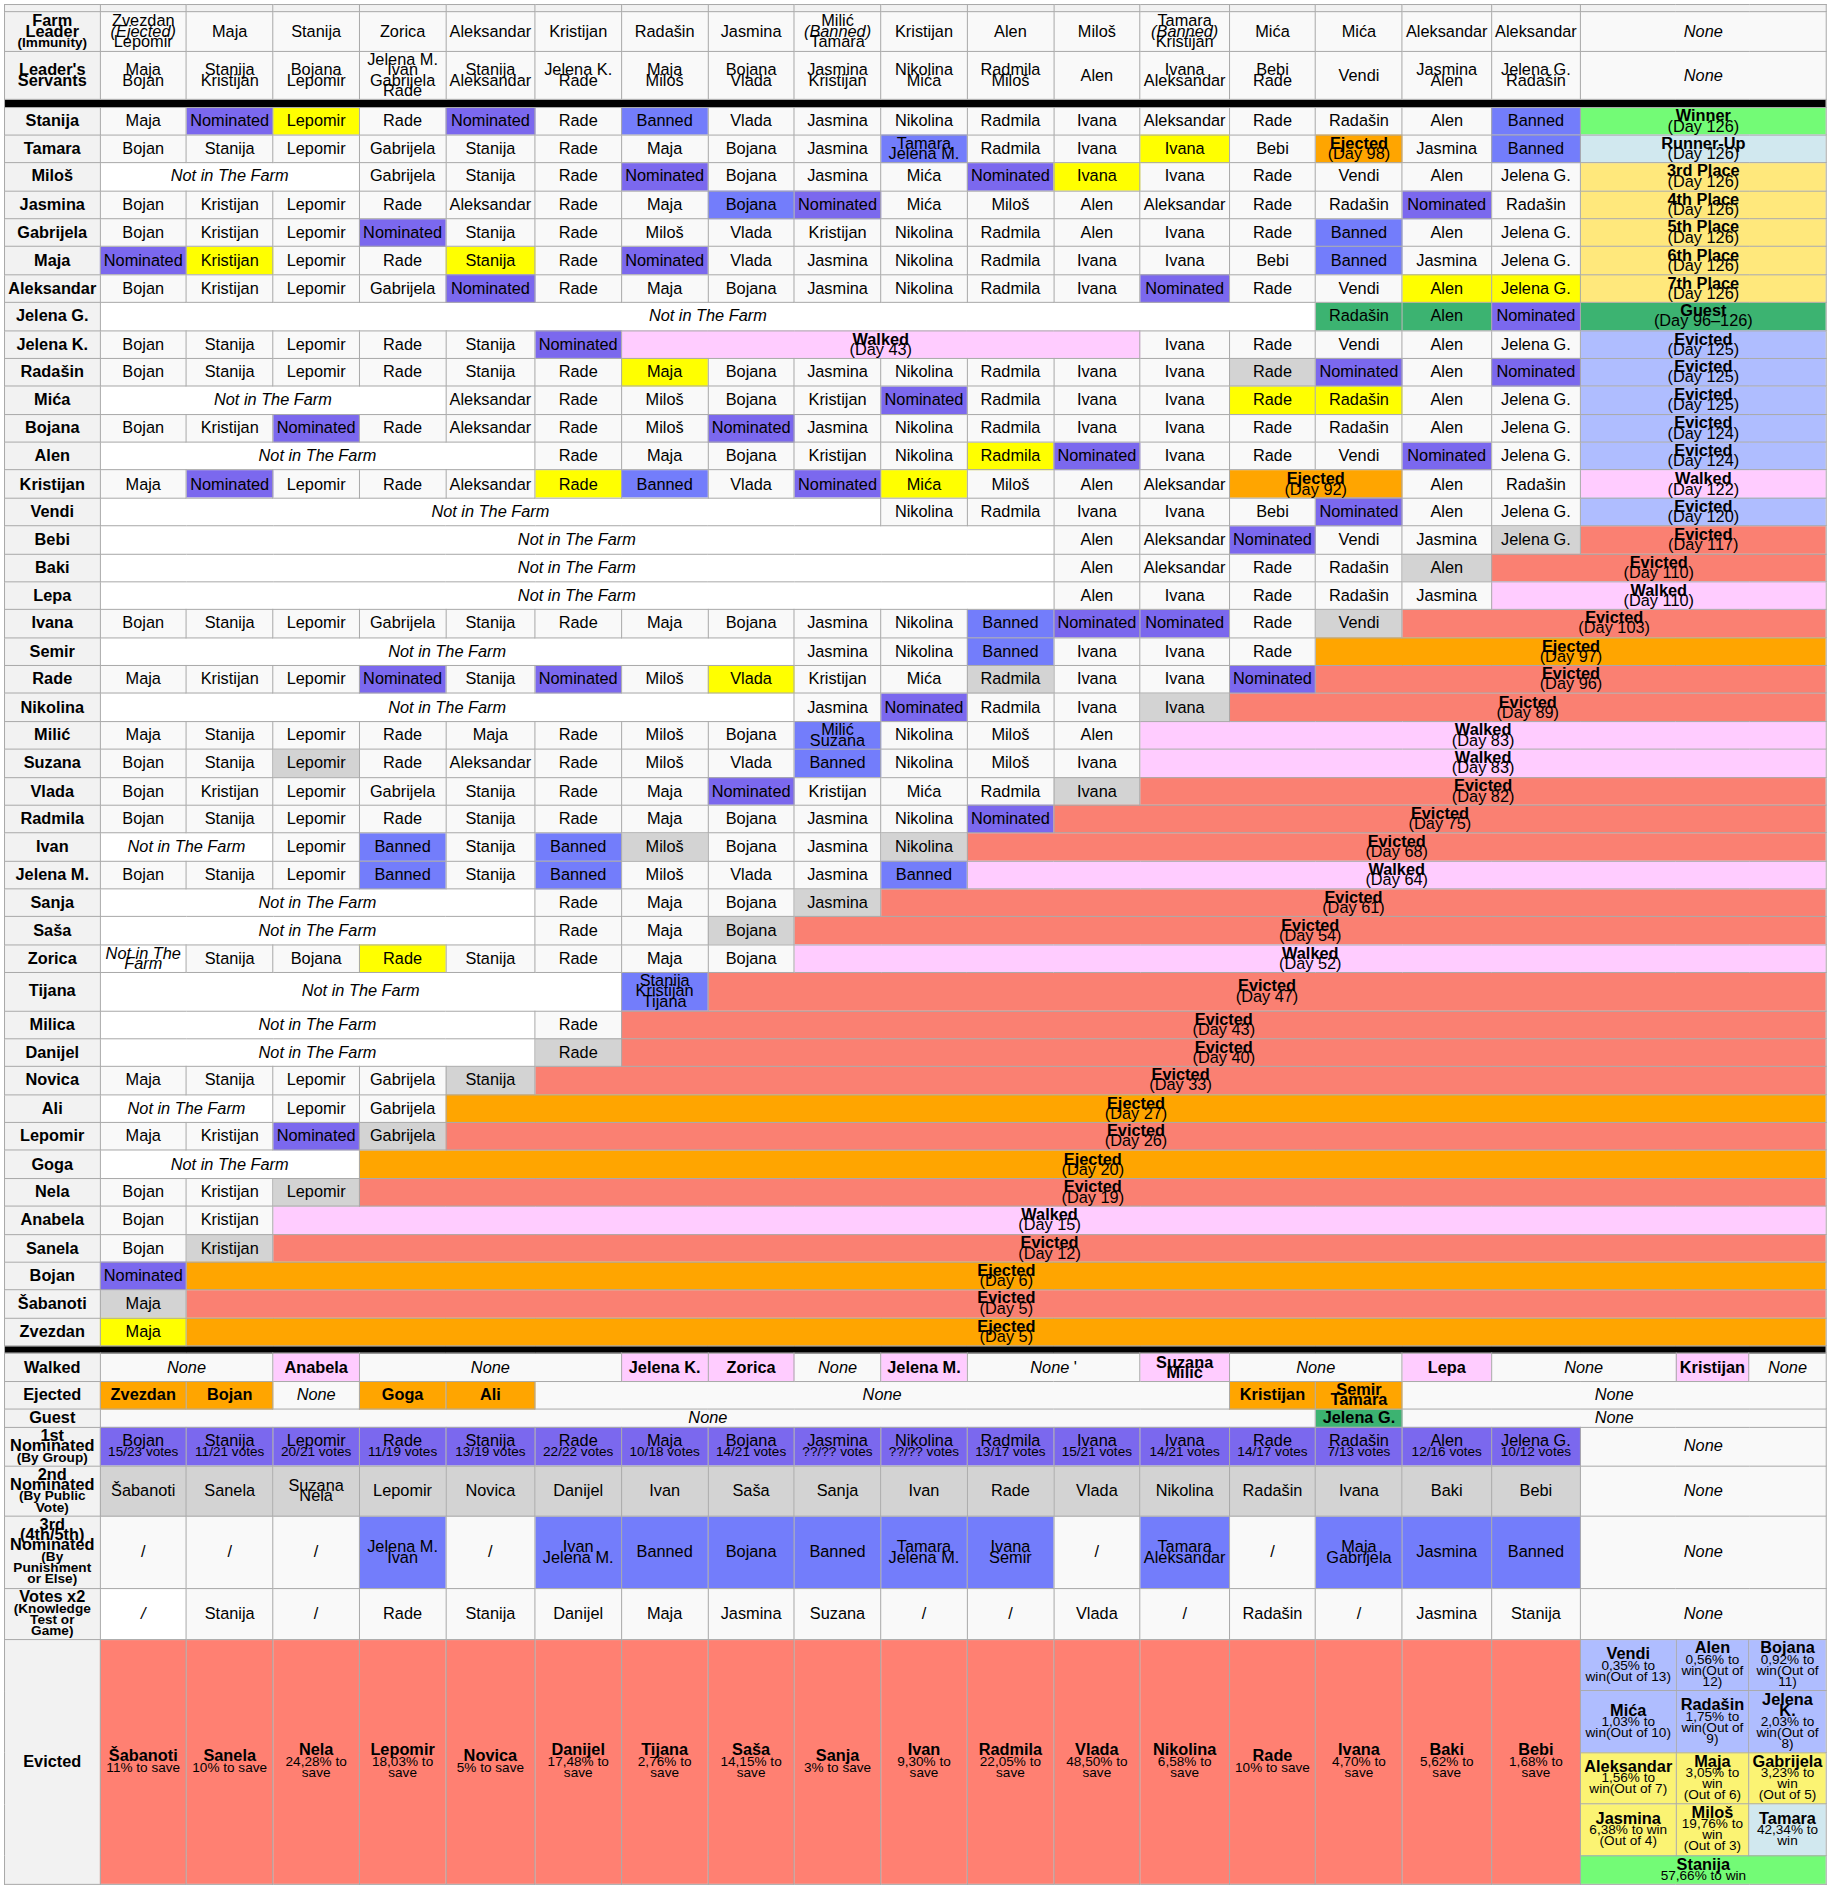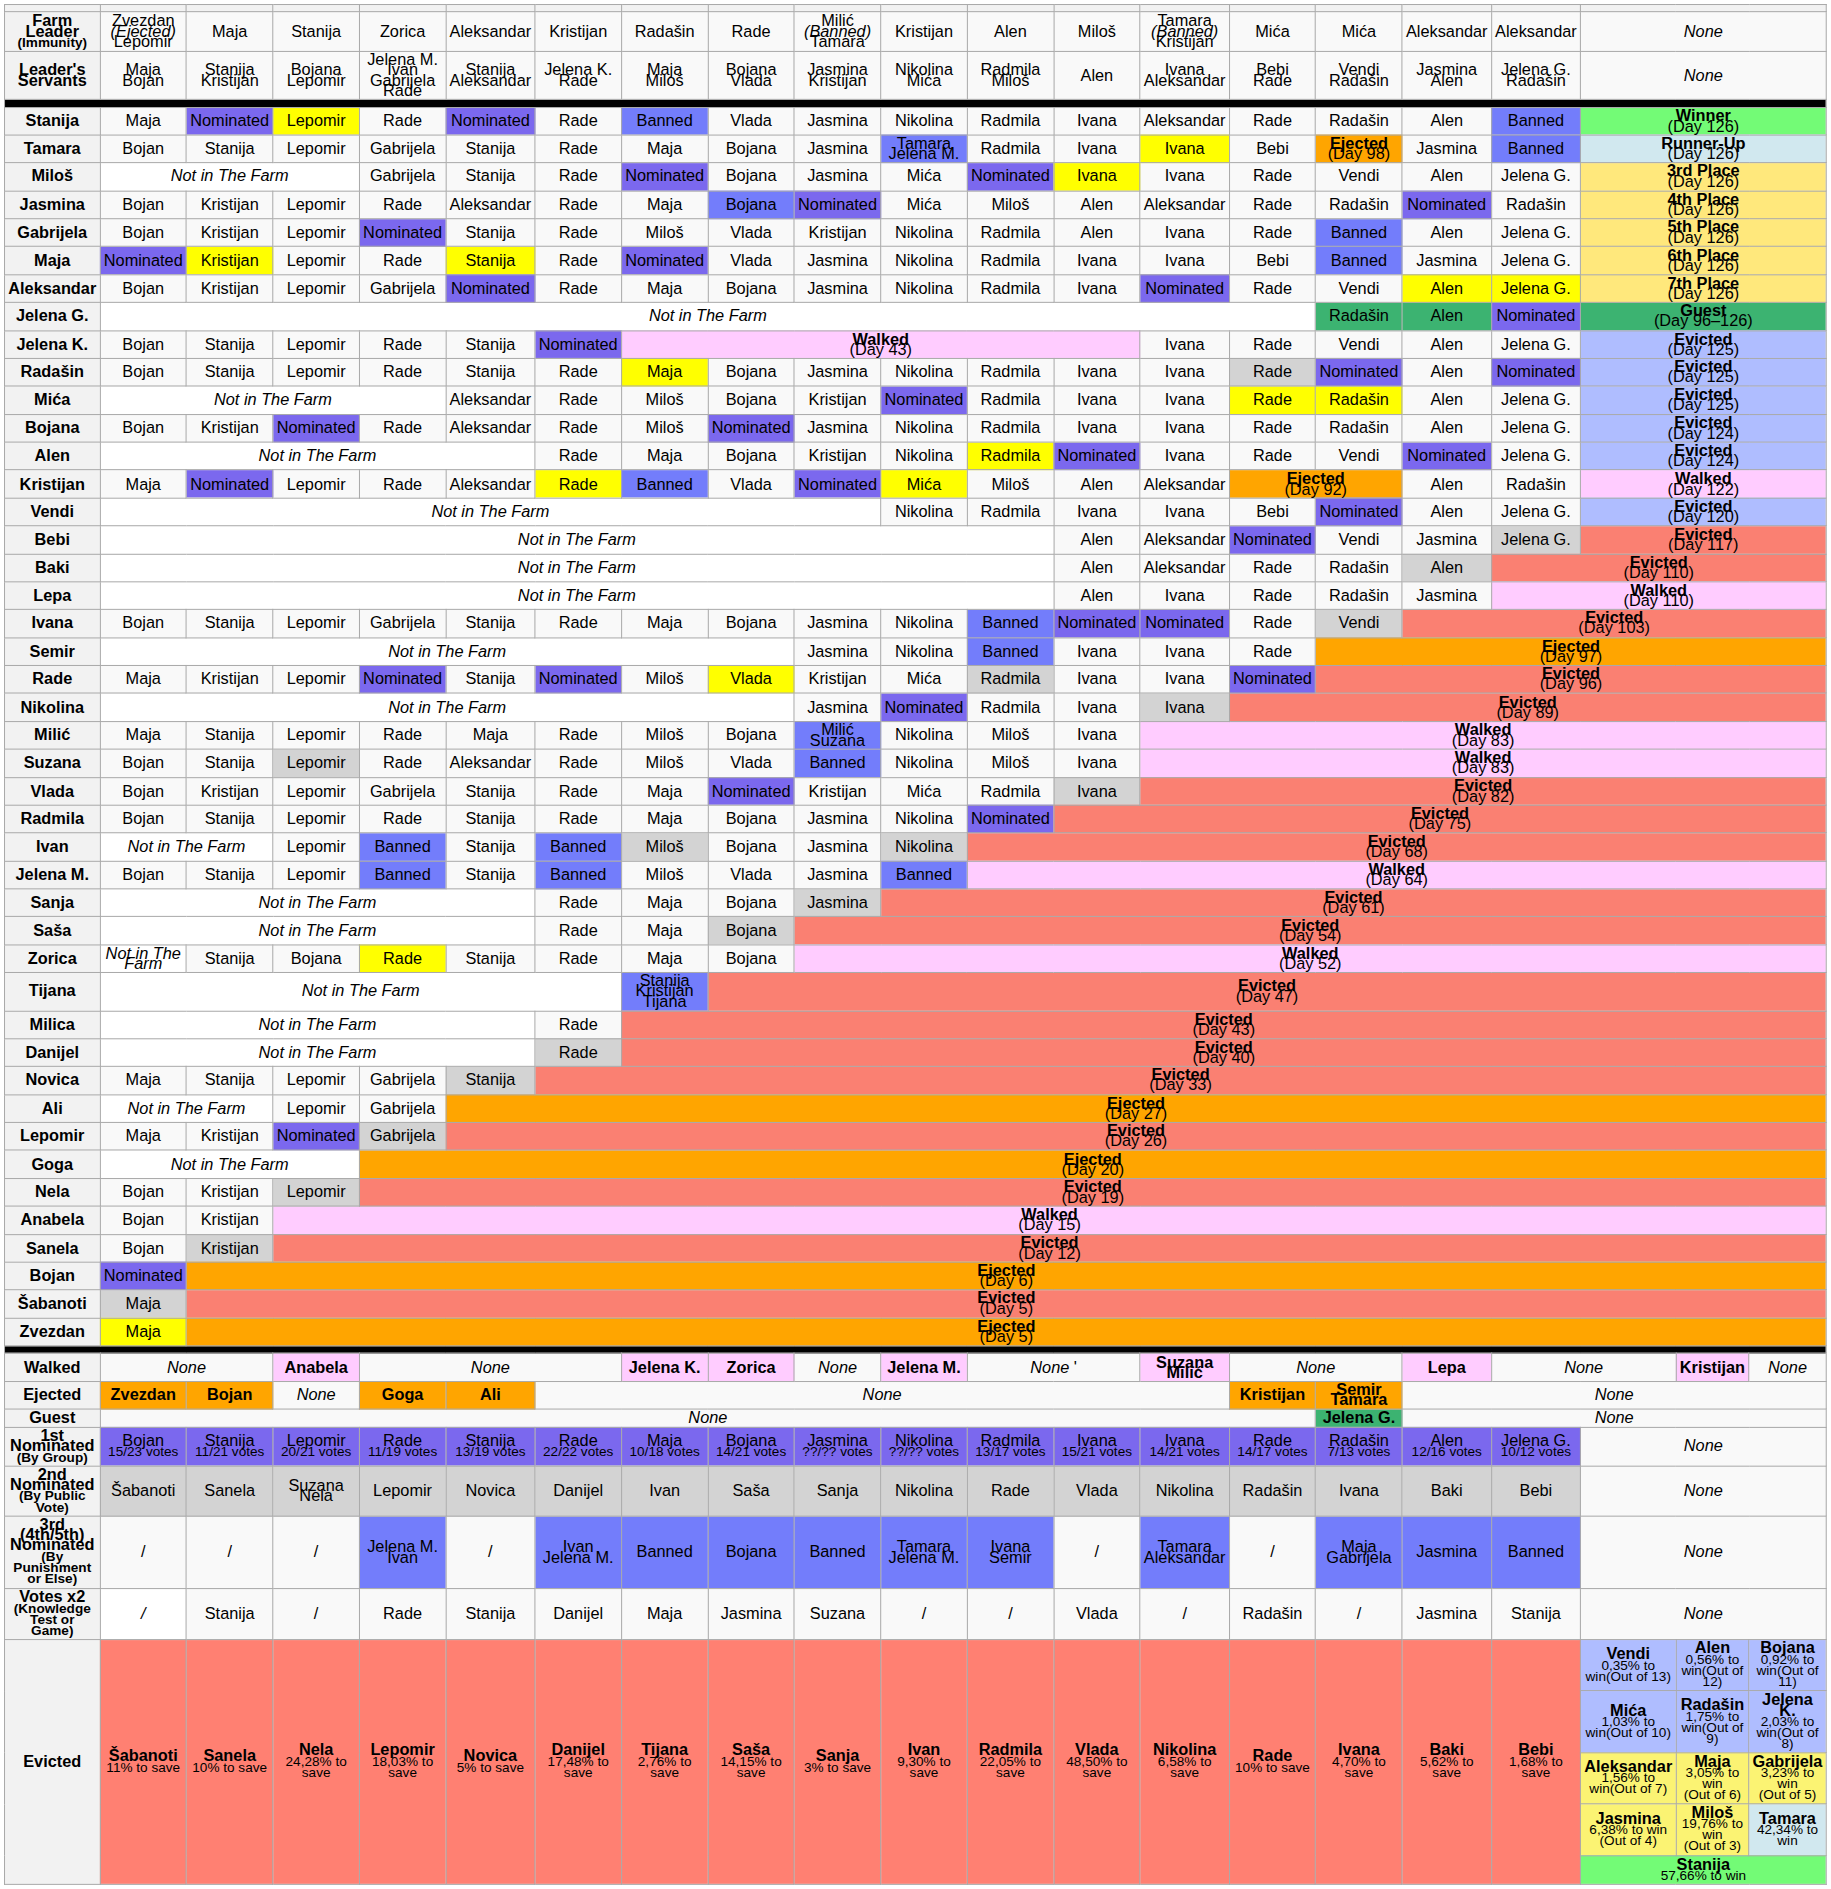(751, 31) Jasmina -> (751, 31) Rade
(1359, 75) Vendi -> (1359, 75) Vendi Radašin
(1097, 735) Alen -> (1097, 735) Ivana
(924, 1491) Ivan -> (924, 1491) Nikolina
